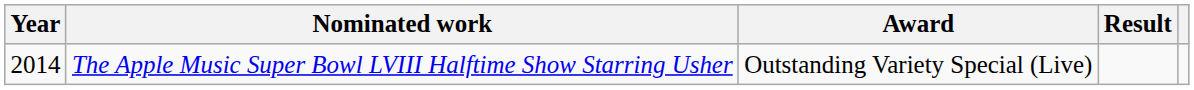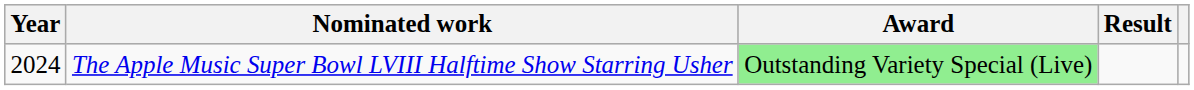(35, 63) 2014 -> (35, 63) 2024
(918, 63) no background -> (918, 63) lightgreen background
